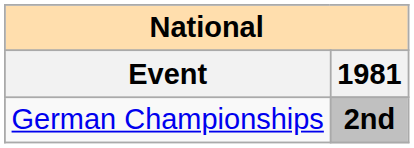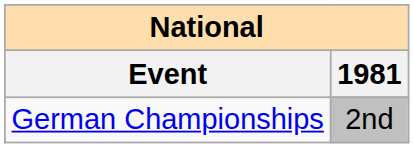(369, 119) bold -> (369, 119) normal
